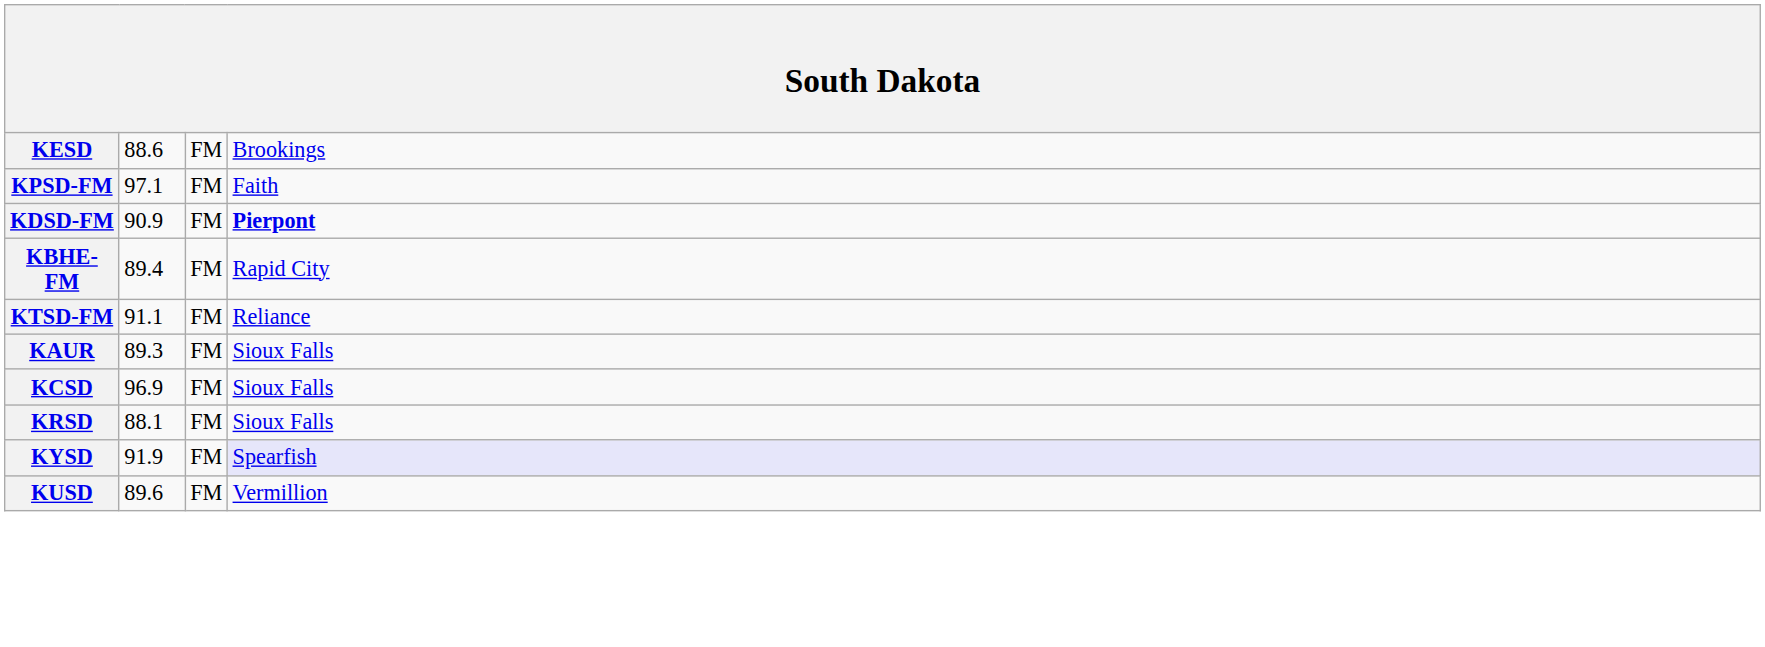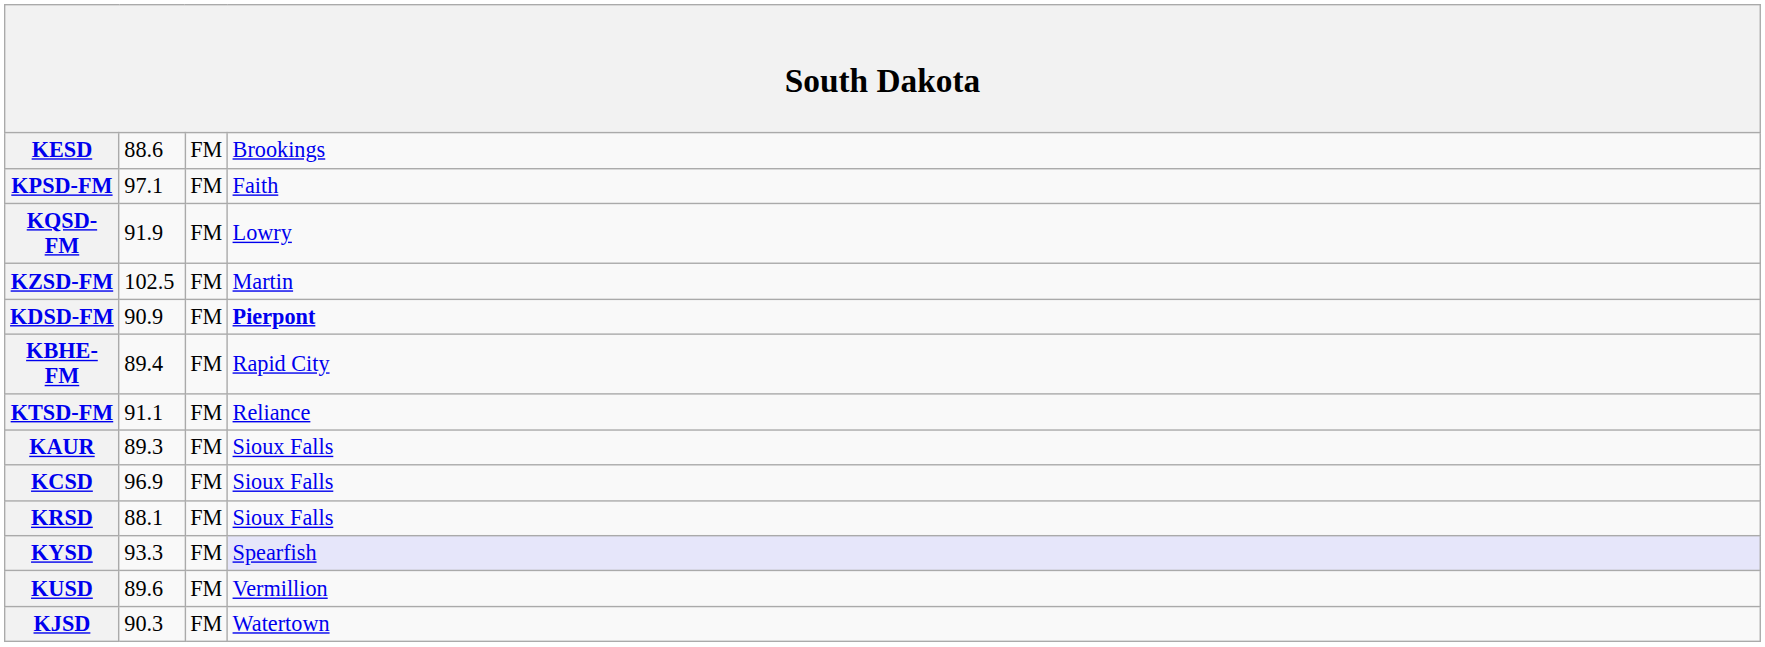+ row: (62, 233)
+ row: (62, 281)
(144, 457) 91.9 -> (144, 553) 93.3
+ row: (62, 623)
